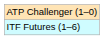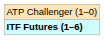(43, 27) normal -> (45, 27) bold
